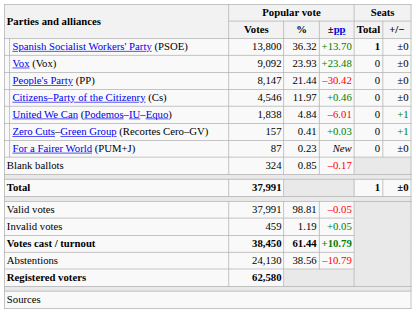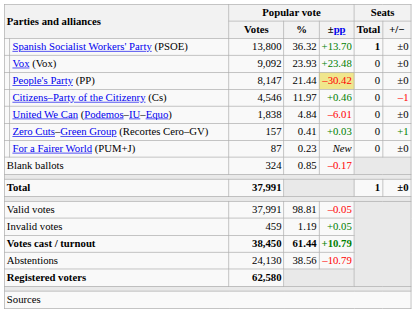(337, 81) no background -> (337, 81) khaki background
(403, 98) ±0 -> (403, 98) –1
(403, 115) +1 -> (403, 115) ±0
